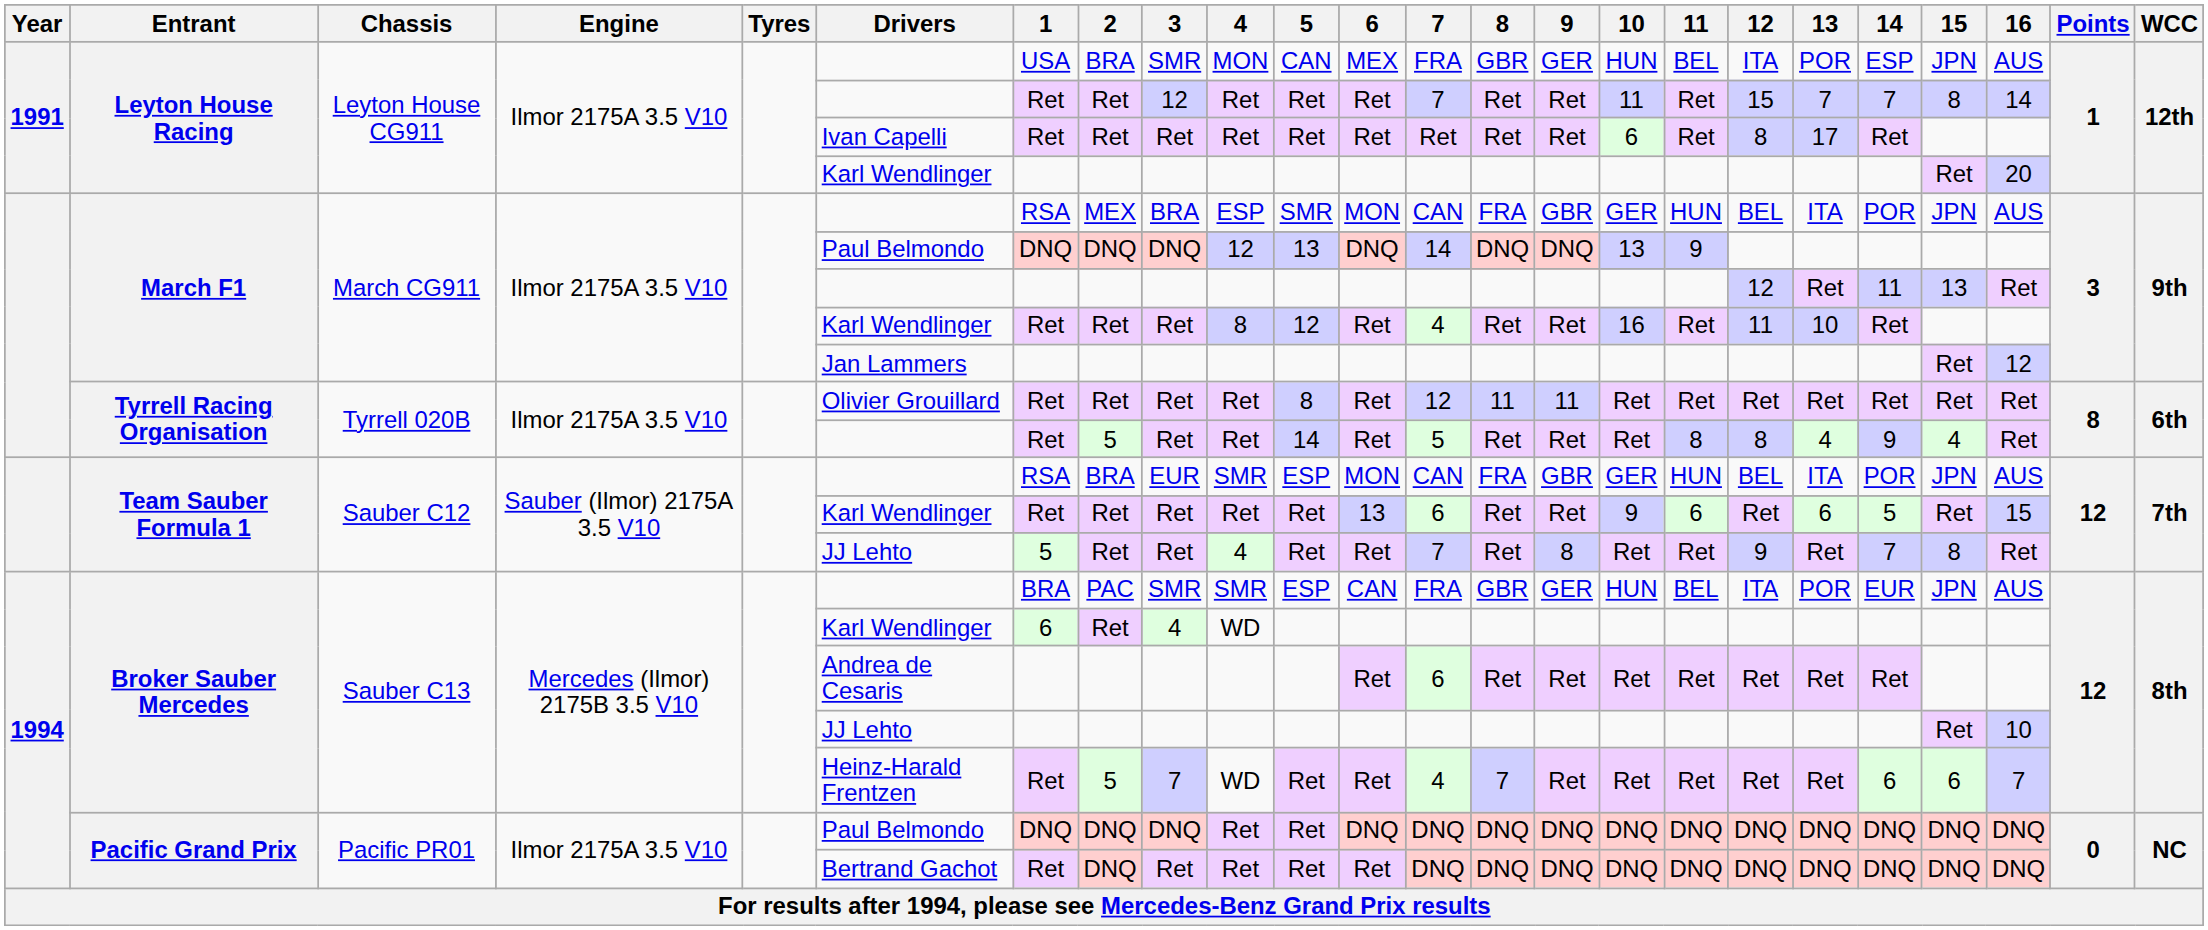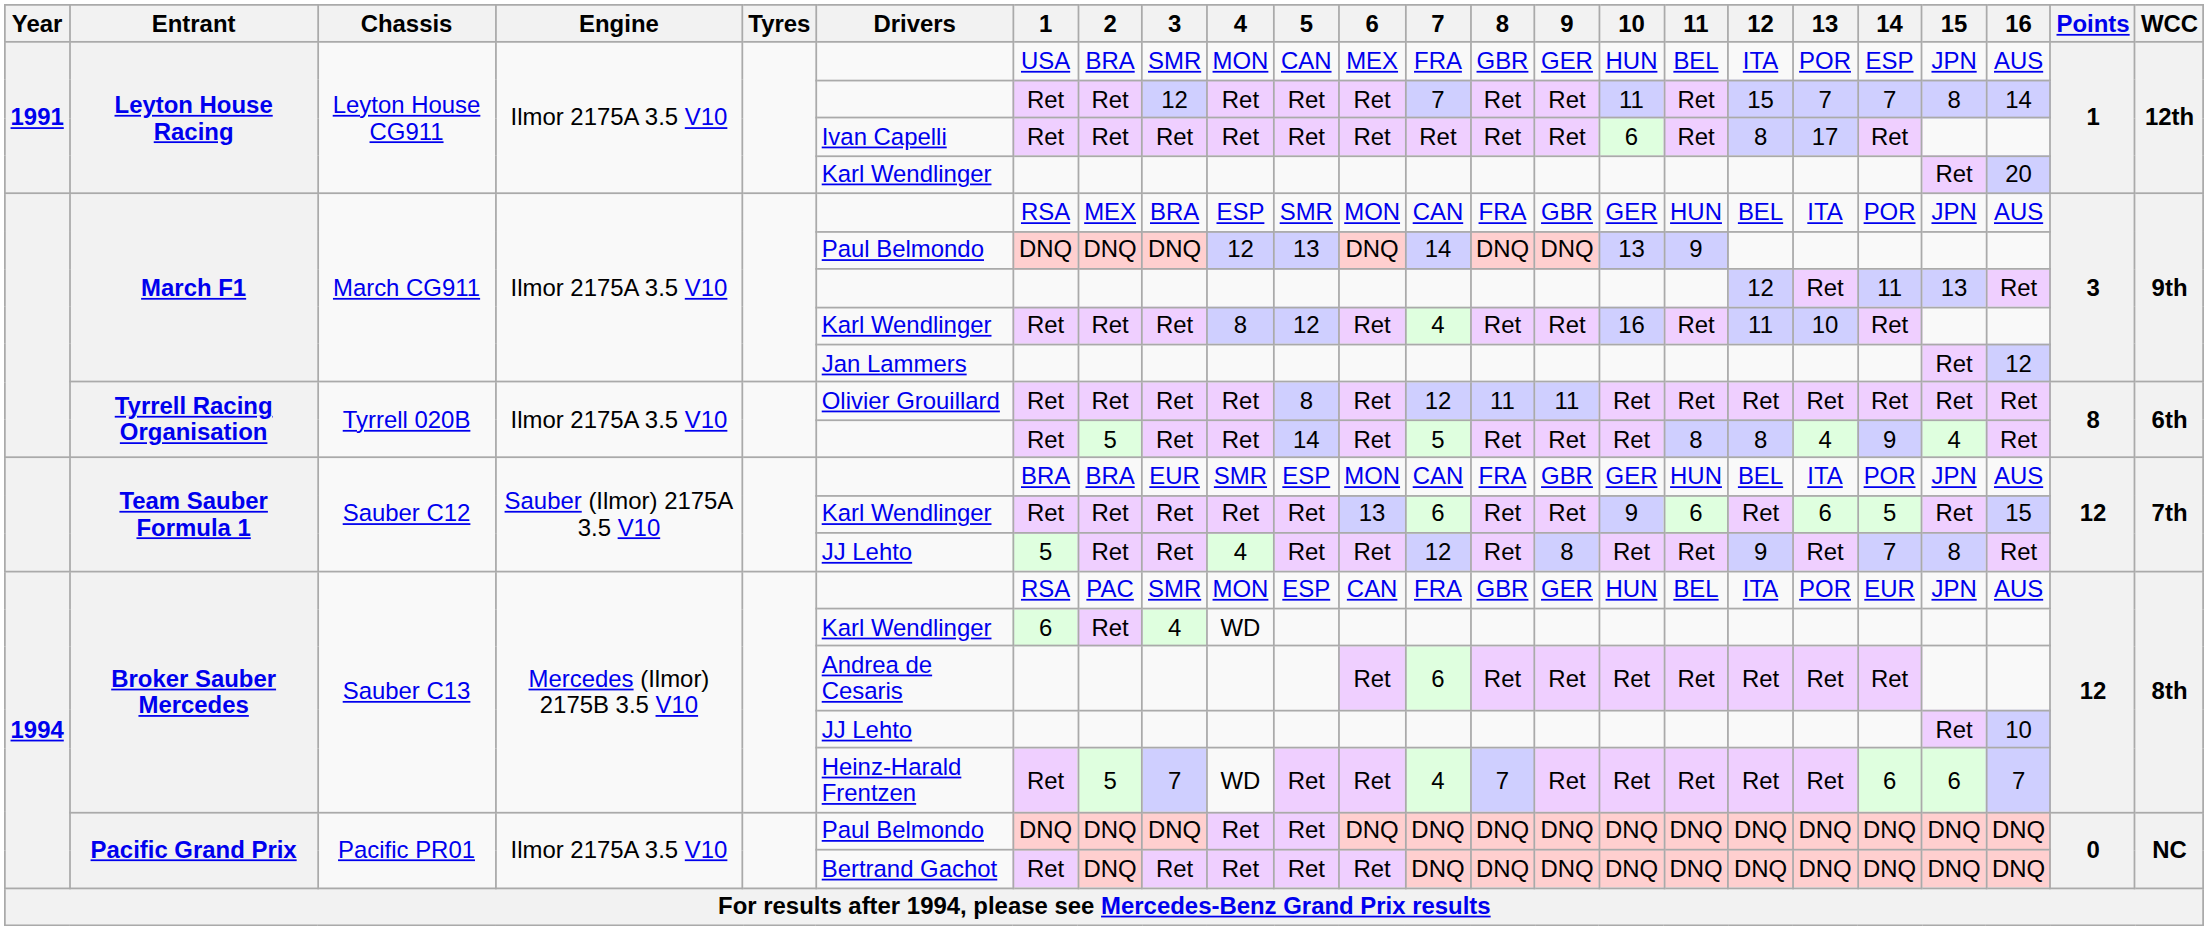(1046, 476) RSA -> (1046, 476) BRA
(1438, 552) 7 -> (1438, 552) 12
(1046, 589) BRA -> (1046, 589) RSA
(1240, 589) SMR -> (1240, 589) MON
